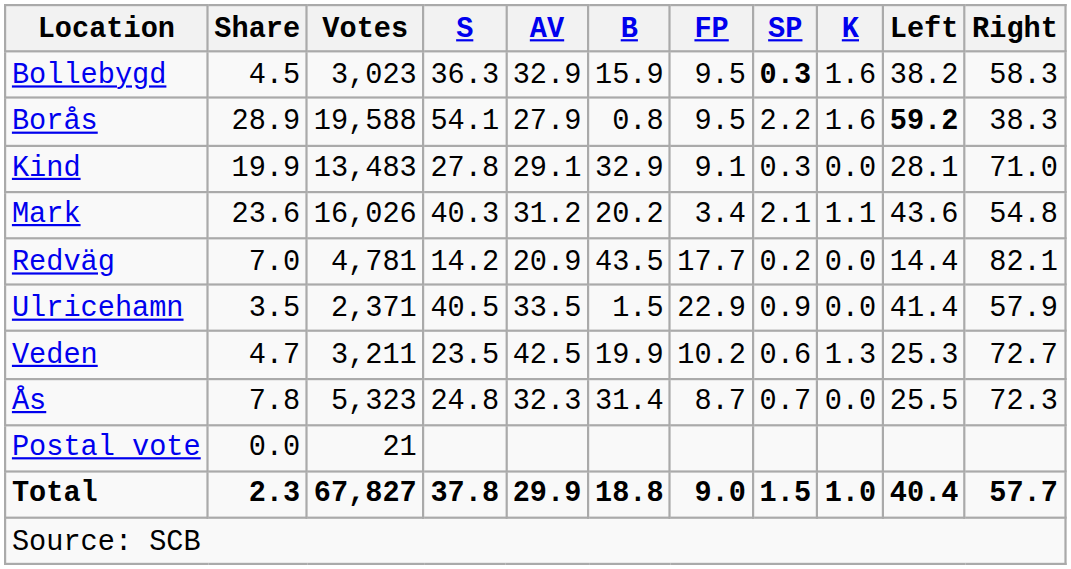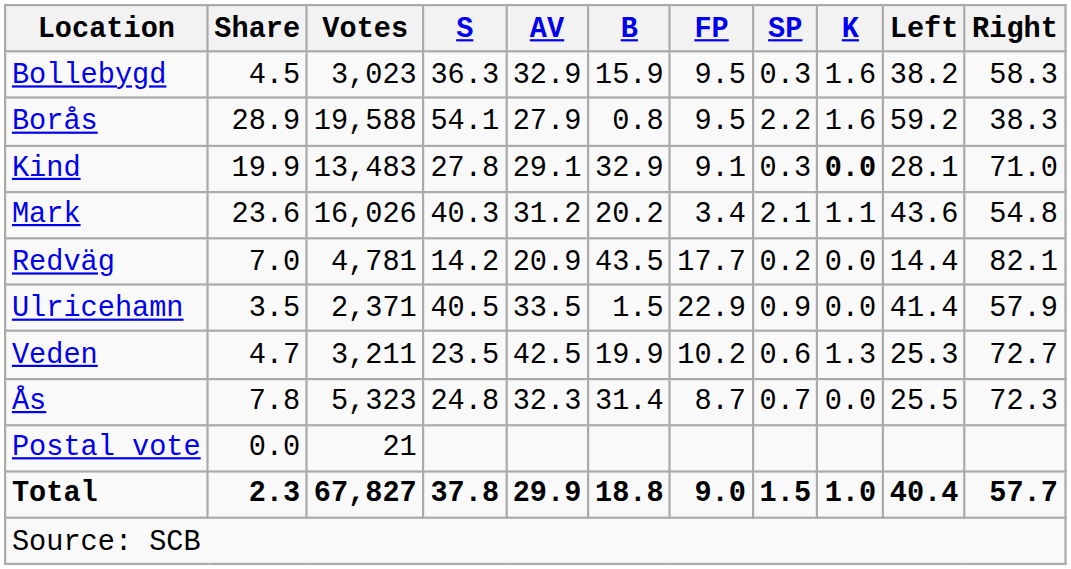(785, 75) bold -> (785, 75) normal
(924, 122) bold -> (924, 122) normal
(850, 168) normal -> (850, 168) bold
